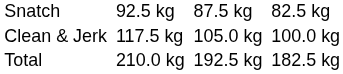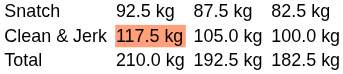(150, 36) no background -> (150, 36) lightsalmon background
